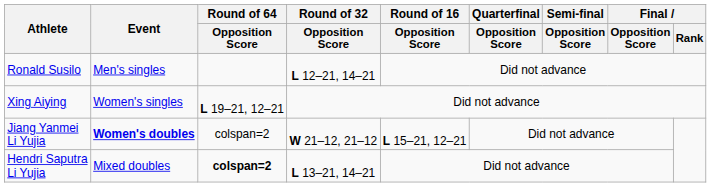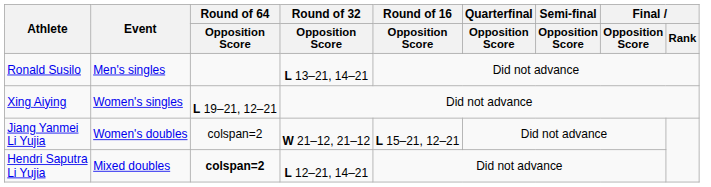(333, 77) L 12–21, 14–21 -> (326, 77) L 13–21, 14–21
(144, 134) bold -> (140, 134) normal
(333, 173) L 13–21, 14–21 -> (326, 173) L 12–21, 14–21
